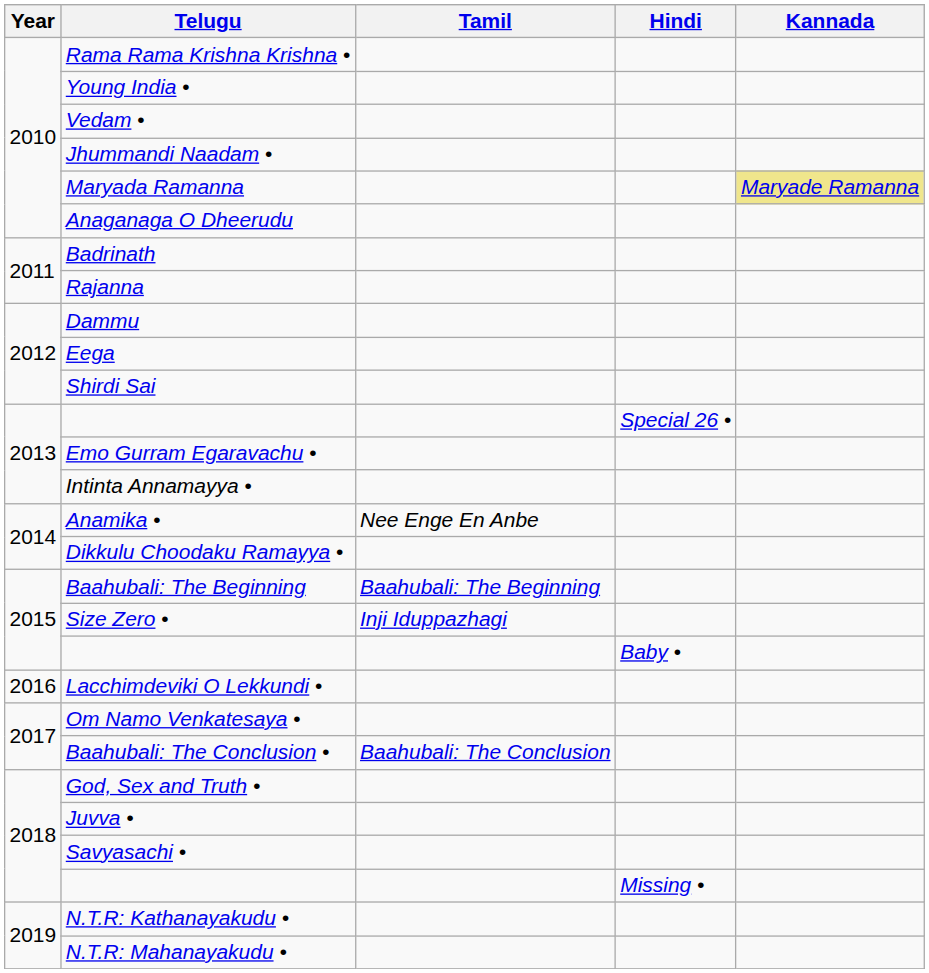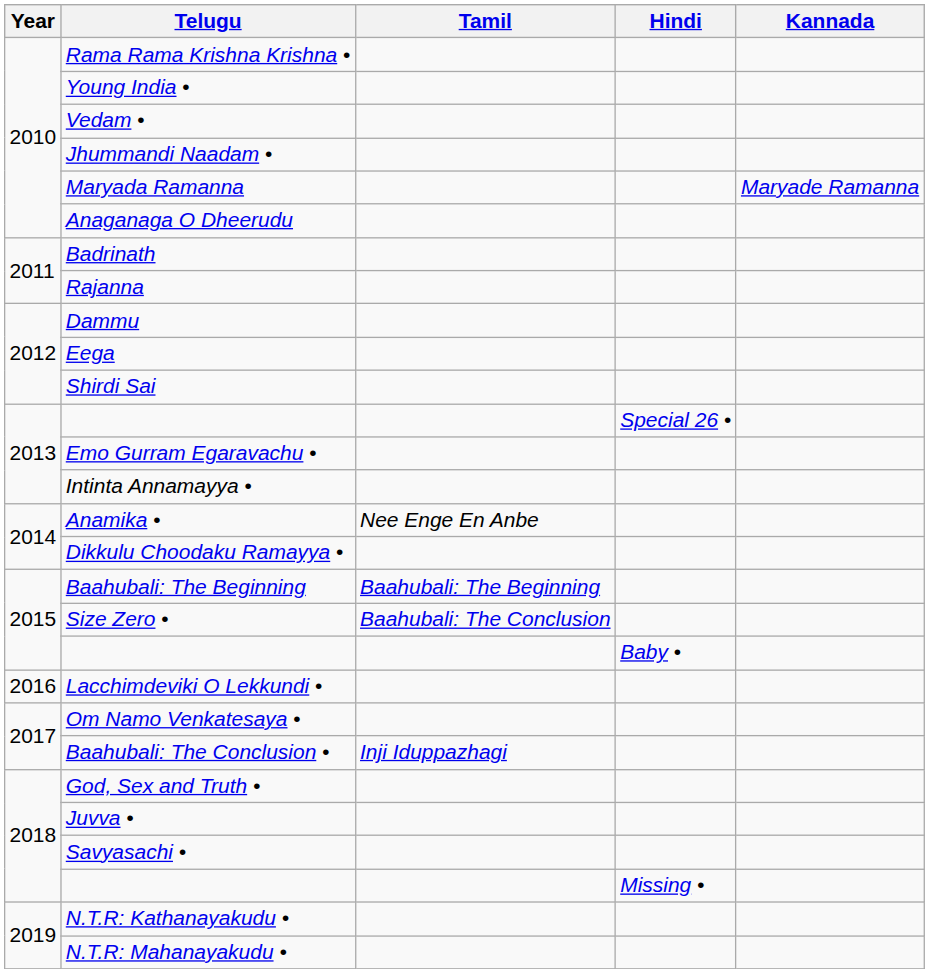(830, 187) khaki background -> (830, 187) no background
(433, 619) Inji Iduppazhagi -> (485, 619) Baahubali: The Conclusion
(485, 752) Baahubali: The Conclusion -> (433, 752) Inji Iduppazhagi
